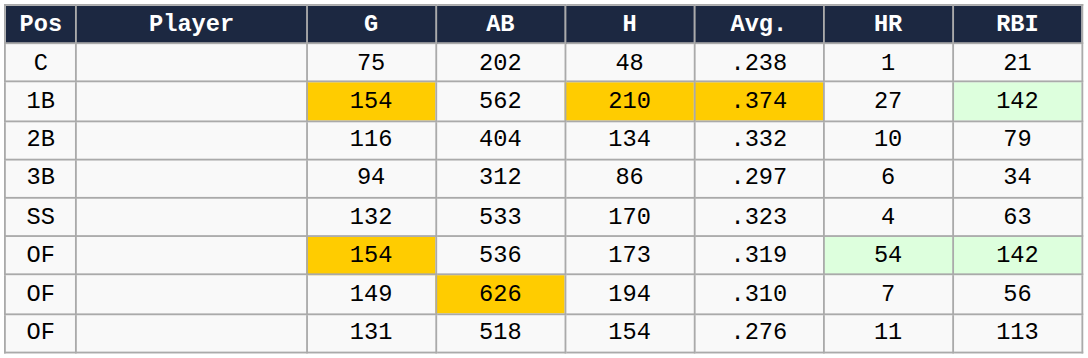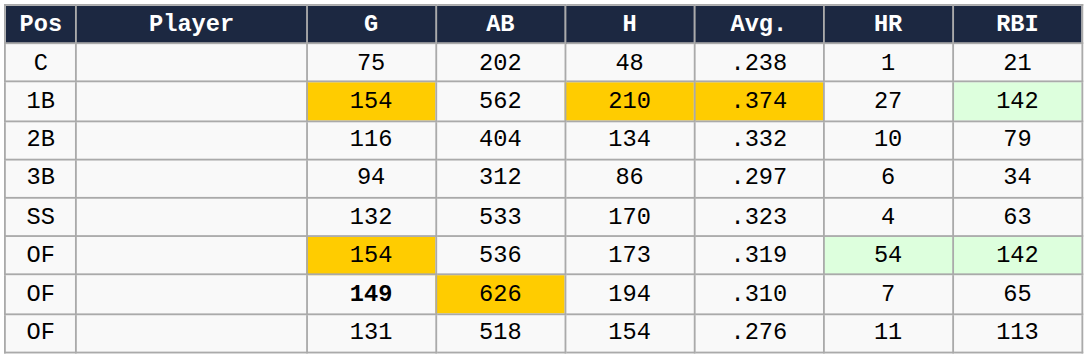(371, 294) normal -> (371, 294) bold
(1017, 294) 56 -> (1017, 294) 65
